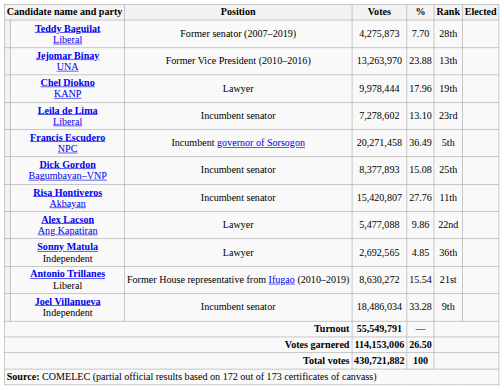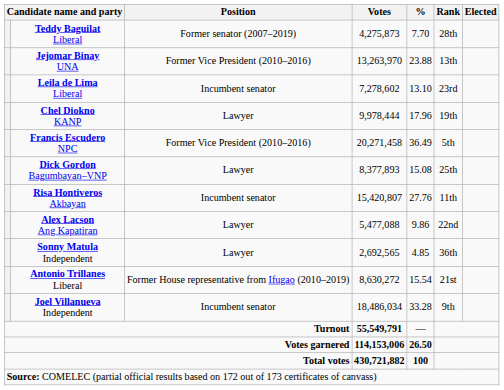rows swapped: (68, 116) <-> (68, 88)
(238, 143) Incumbent governor of Sorsogon -> (238, 143) Former Vice President (2010–2016)
(238, 170) Incumbent senator -> (238, 170) Lawyer
